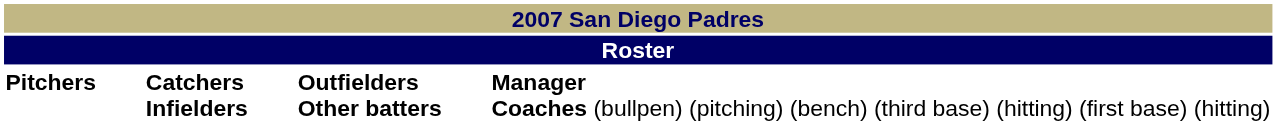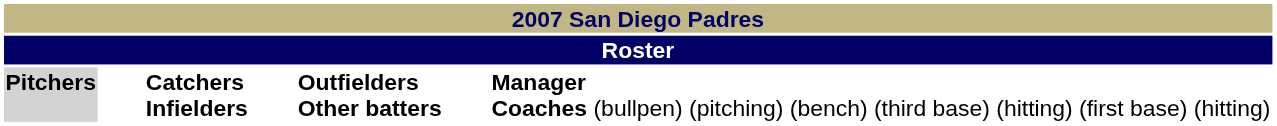(51, 82) no background -> (51, 82) lightgrey background
